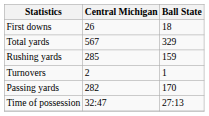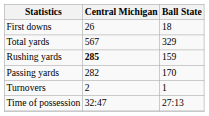(92, 57) normal -> (92, 57) bold
rows swapped: (33, 88) <-> (26, 73)
